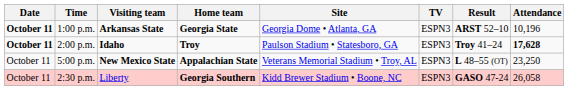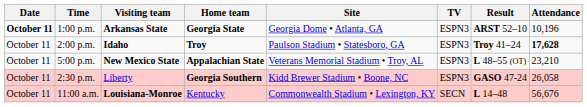(30, 45) bold -> (29, 45) normal
(527, 61) 23,250 -> (545, 61) 23,210
+ row: (78, 94)
